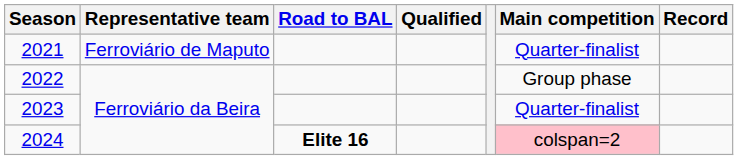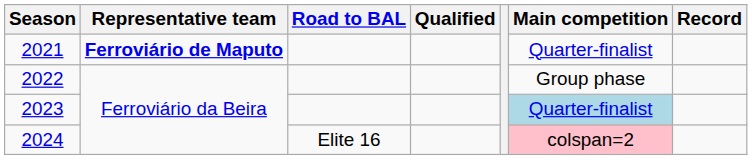(177, 49) normal -> (184, 49) bold
(577, 109) no background -> (591, 109) lightblue background
(335, 139) bold -> (349, 139) normal
